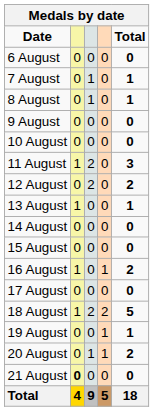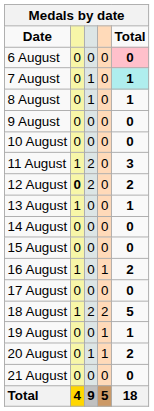(130, 58) no background -> (130, 58) pink background
(130, 79) no background -> (130, 79) paleturquoise background
(77, 185) normal -> (77, 185) bold
(77, 375) bold -> (77, 375) normal
